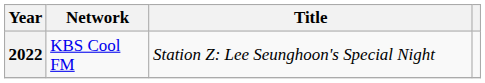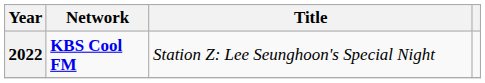(85, 54) normal -> (86, 54) bold
